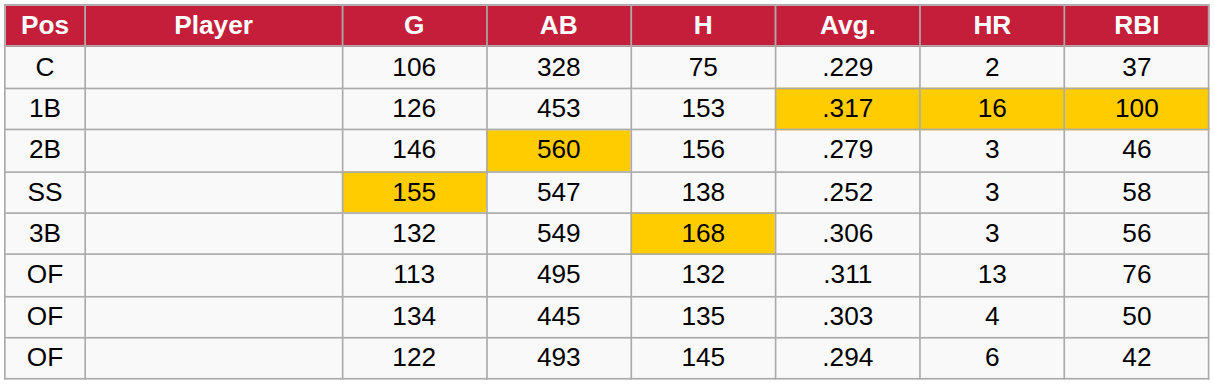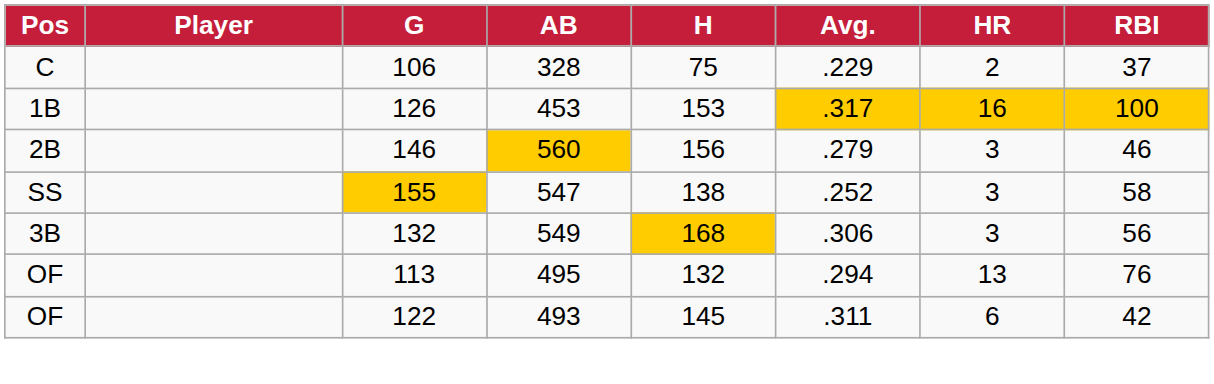(848, 274) .311 -> (848, 274) .294
- row: (414, 316)
(848, 358) .294 -> (848, 316) .311
